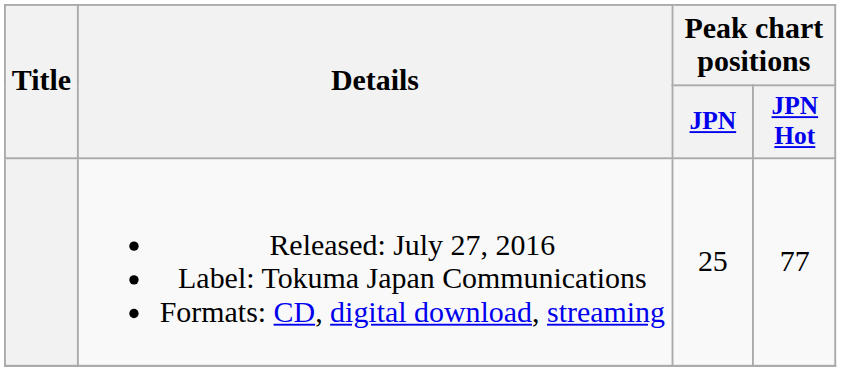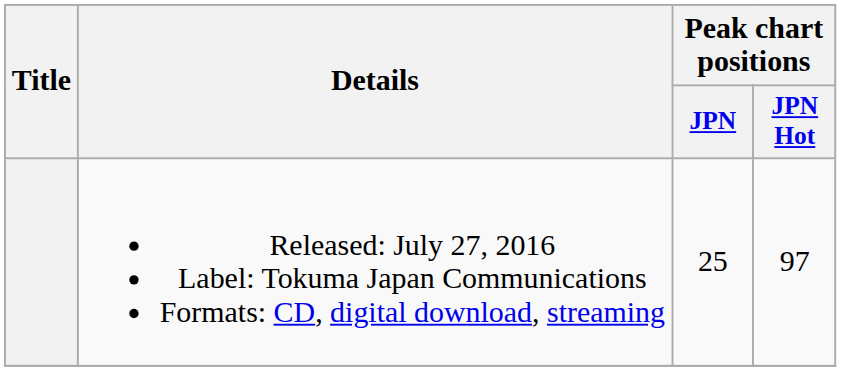(795, 261) 77 -> (795, 261) 97
